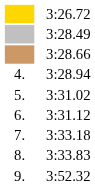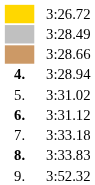(20, 74) normal -> (20, 74) bold
(20, 115) normal -> (20, 115) bold
(20, 155) normal -> (20, 155) bold
